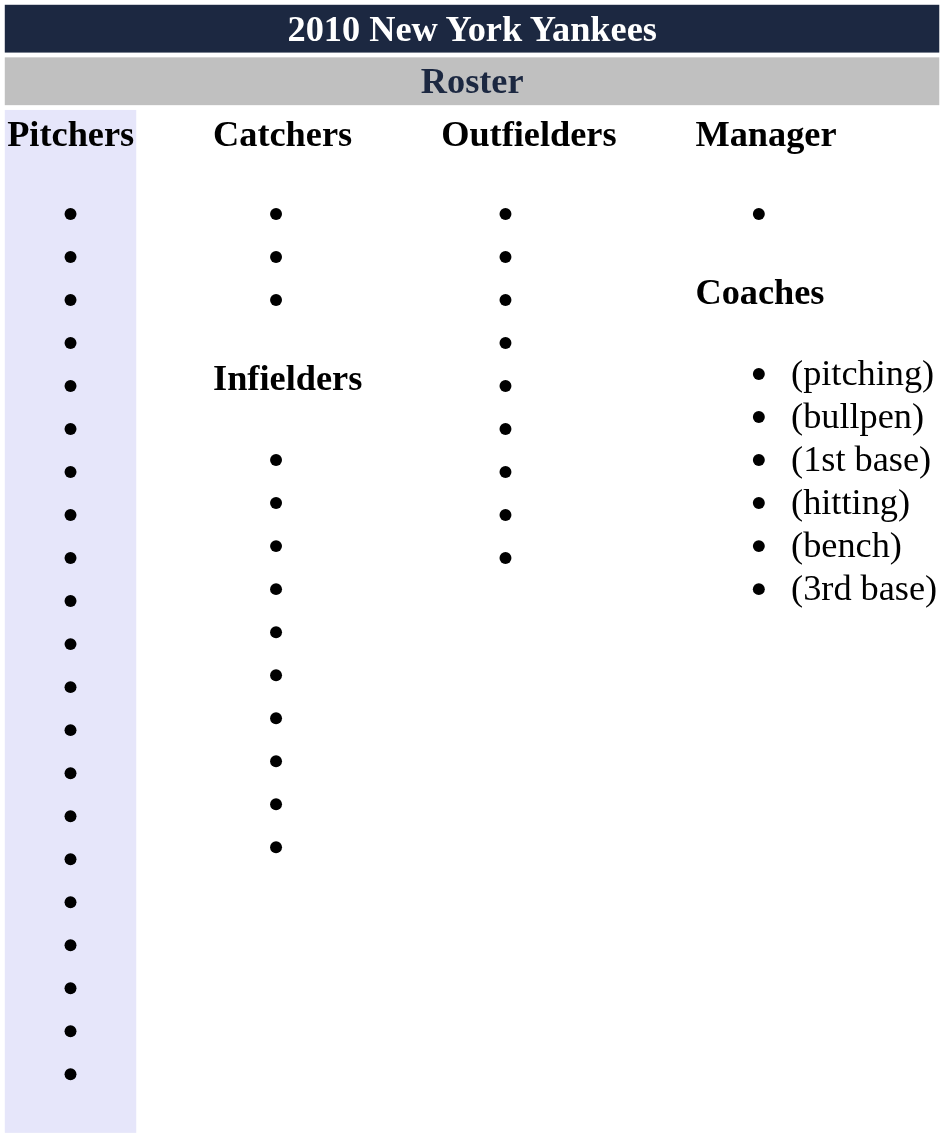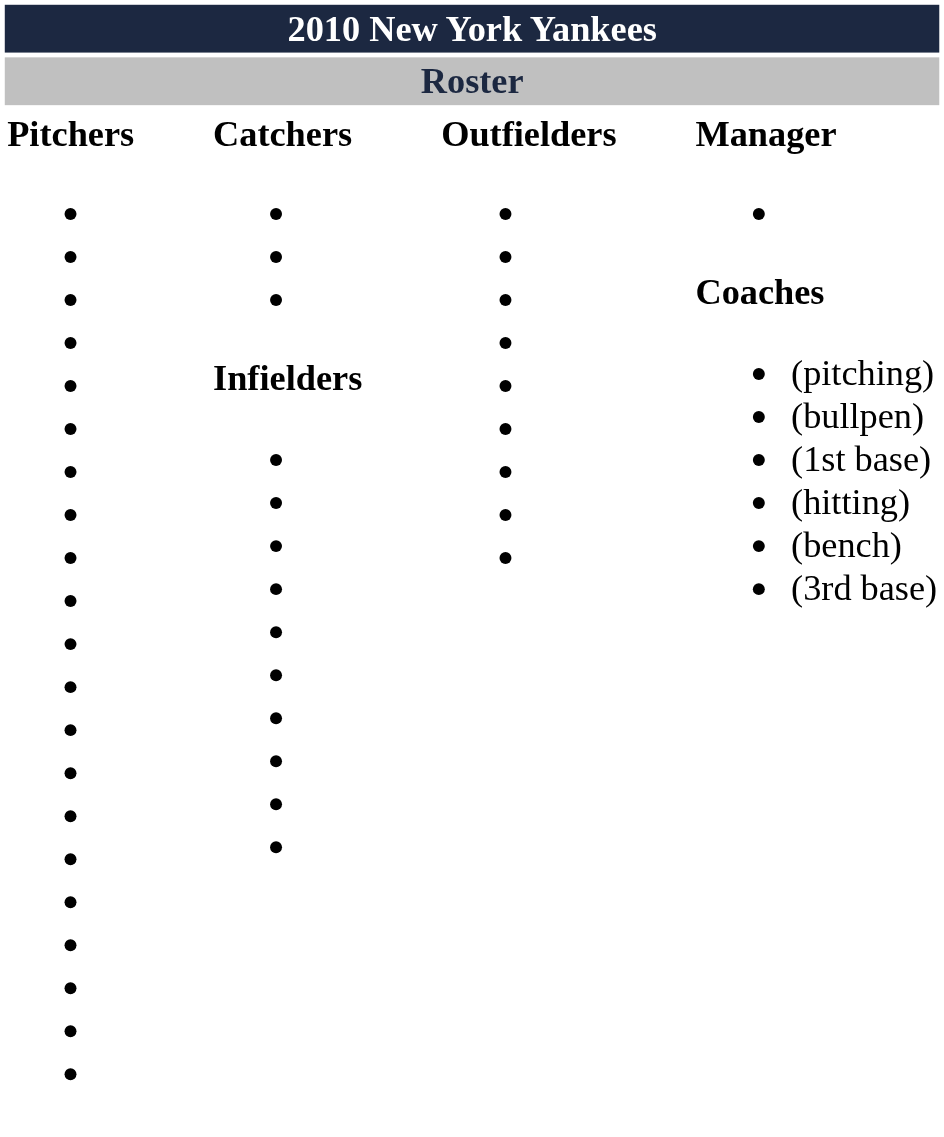(71, 604) lavender background -> (71, 604) no background
